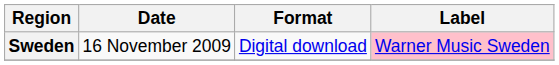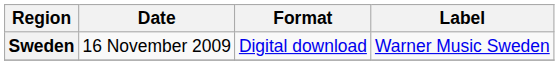(462, 45) pink background -> (462, 45) no background
